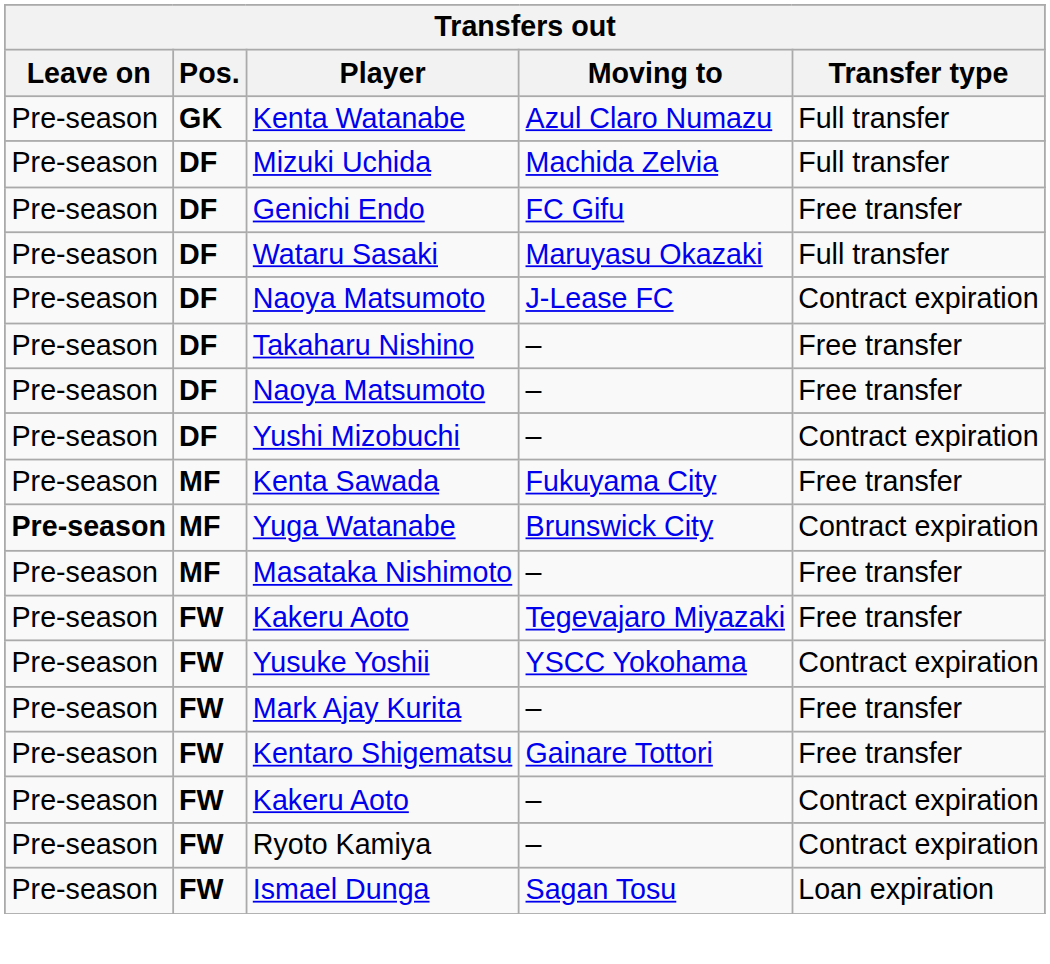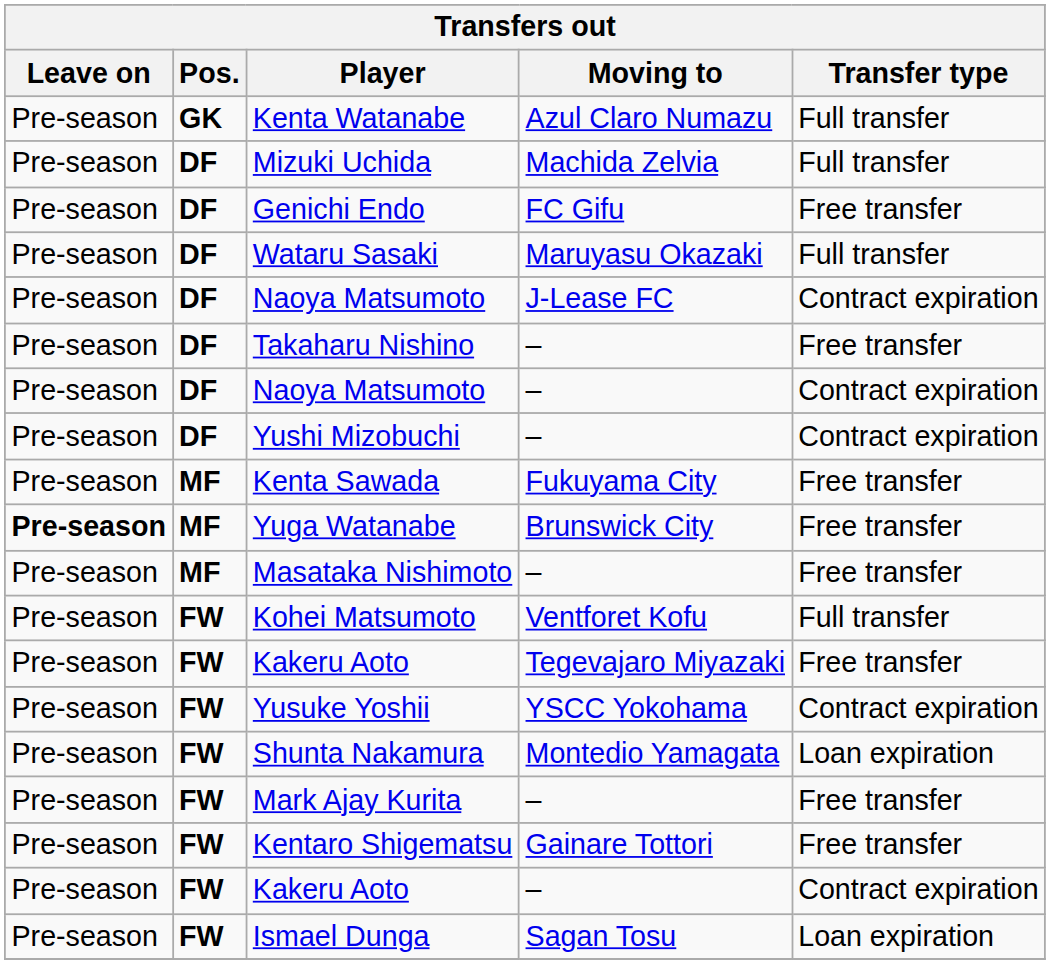(880, 390) Free transfer -> (918, 390) Contract expiration
(918, 526) Contract expiration -> (880, 526) Free transfer
+ row: (364, 617)
+ row: (368, 753)
- row: (342, 844)
